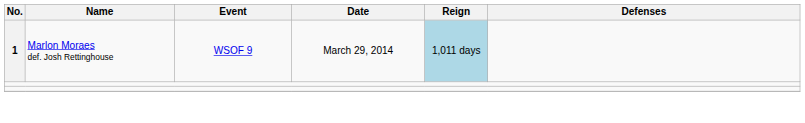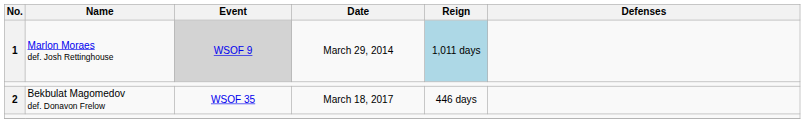(233, 51) no background -> (233, 51) lightgrey background
+ row: (15, 100)
